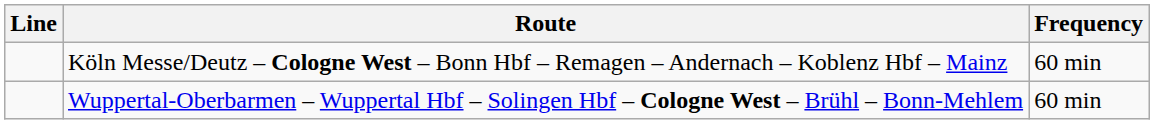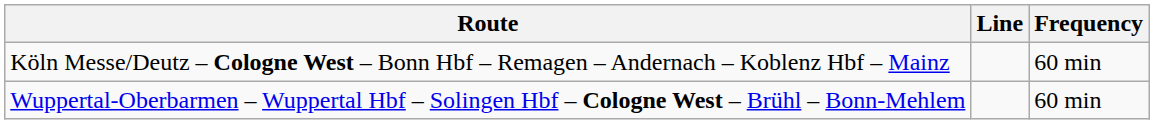columns swapped: (34, 23) <-> (546, 23)
